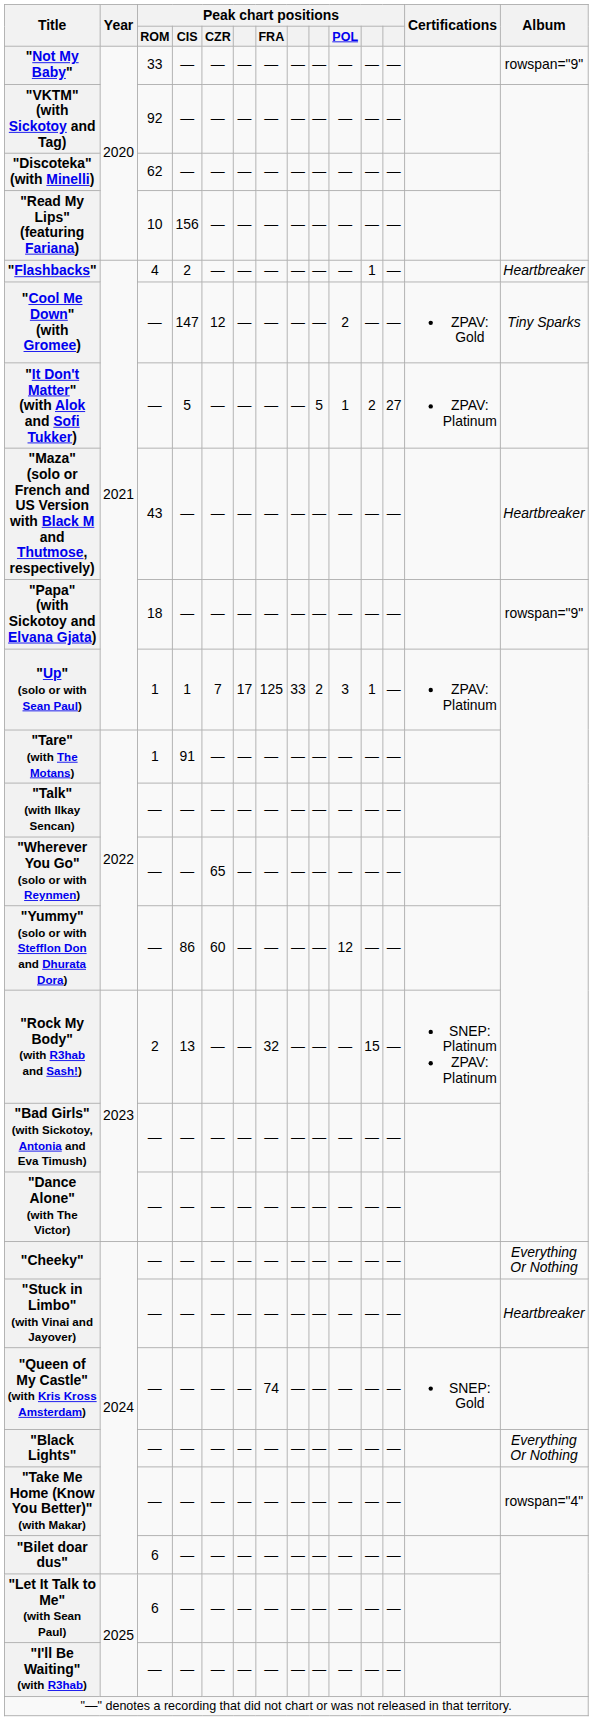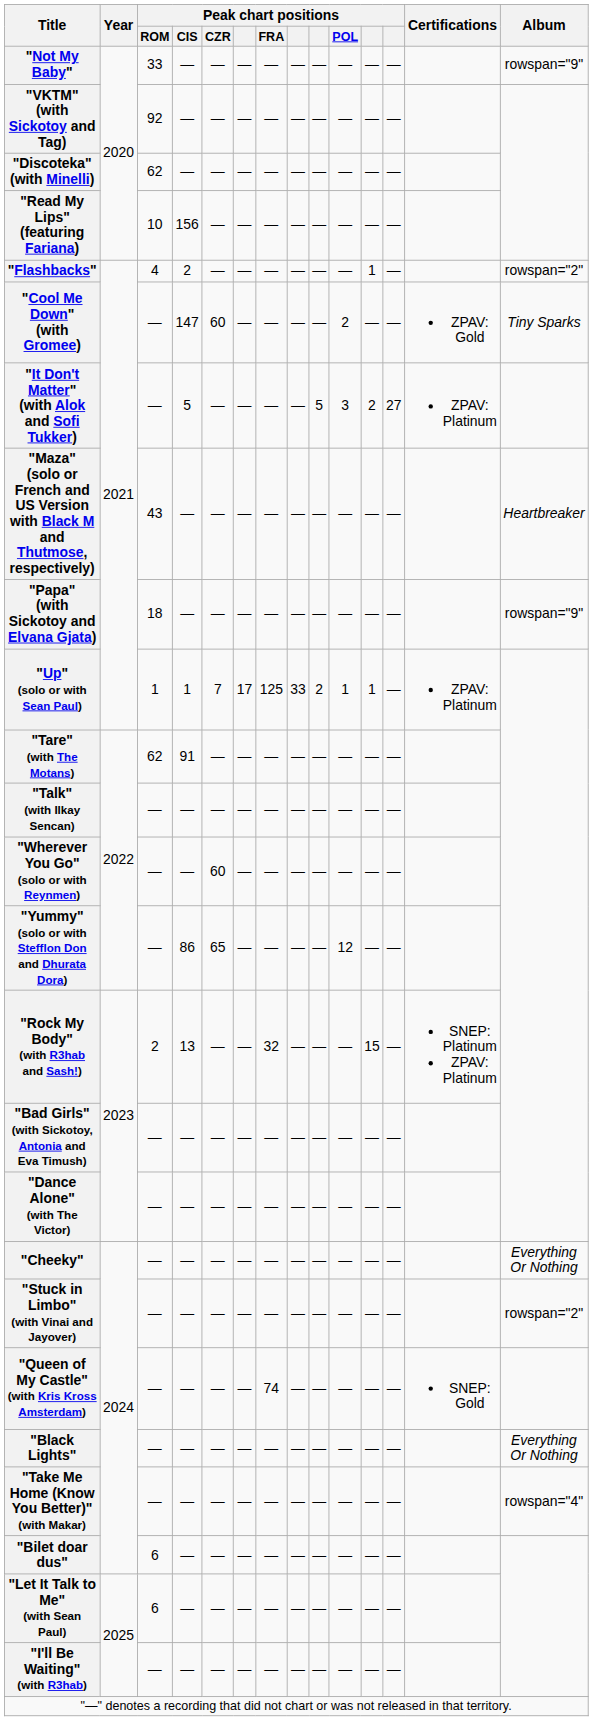(544, 270) Heartbreaker -> (544, 270) rowspan="2"
(218, 322) 12 -> (218, 322) 60
(345, 405) 1 -> (345, 405) 3
(345, 689) 3 -> (345, 689) 1
(155, 756) 1 -> (155, 756) 62
(218, 871) 65 -> (218, 871) 60
(218, 948) 60 -> (218, 948) 65
(544, 1313) Heartbreaker -> (544, 1313) rowspan="2"
